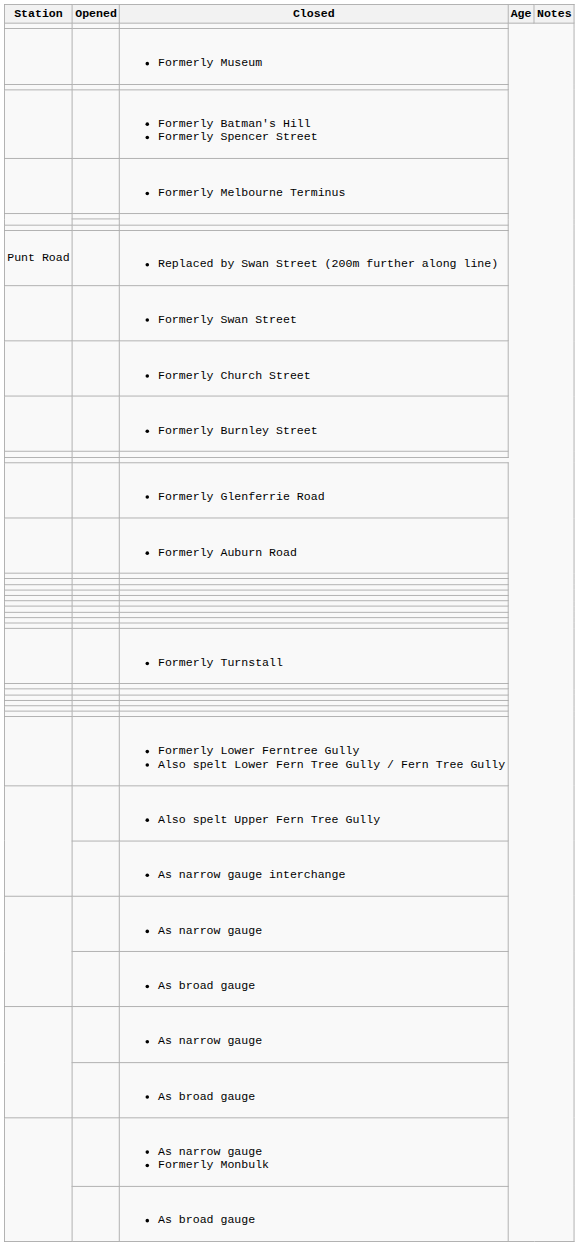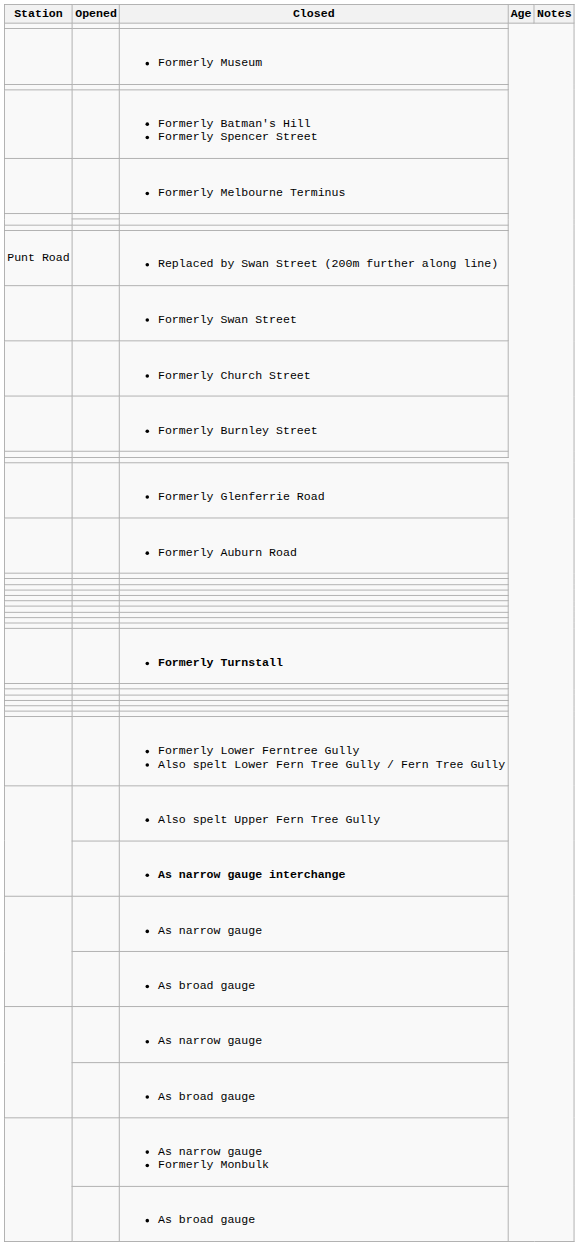(314, 663) normal -> (314, 663) bold
(314, 875) normal -> (314, 875) bold
